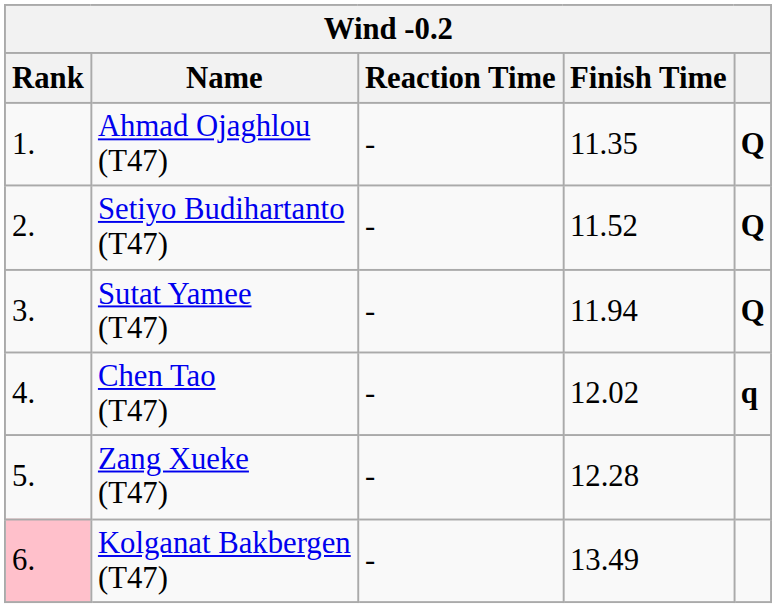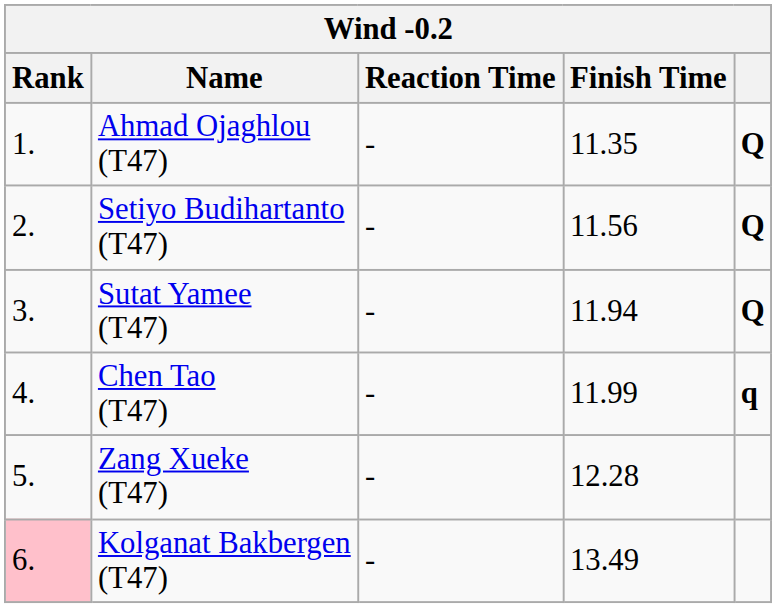(604, 226) 11.52 -> (604, 226) 11.56
(604, 393) 12.02 -> (604, 393) 11.99
